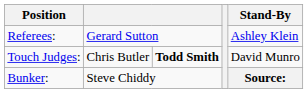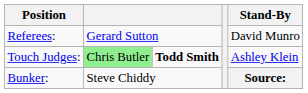(265, 36) Ashley Klein -> (265, 36) David Munro
(118, 57) no background -> (118, 57) lightgreen background
(265, 57) David Munro -> (265, 57) Ashley Klein
